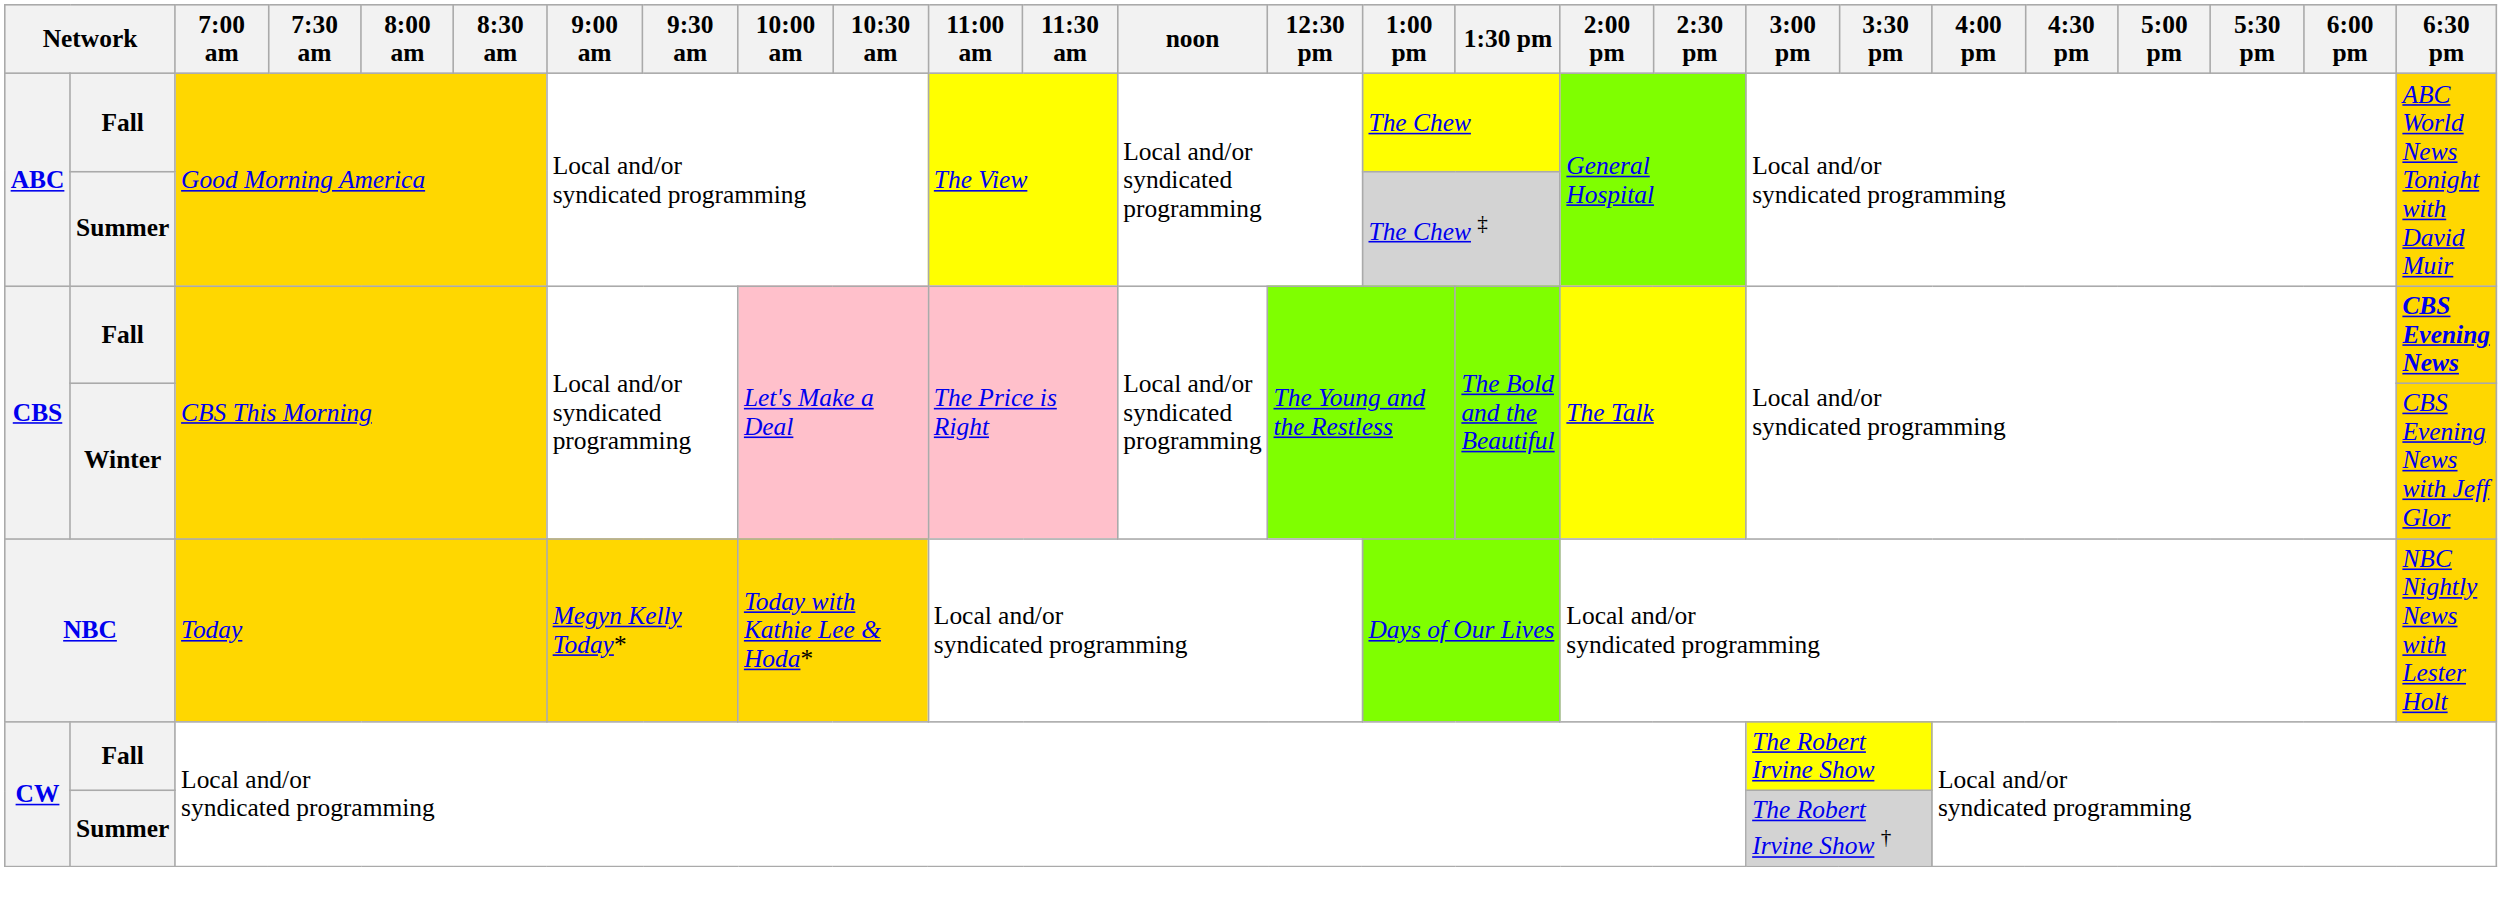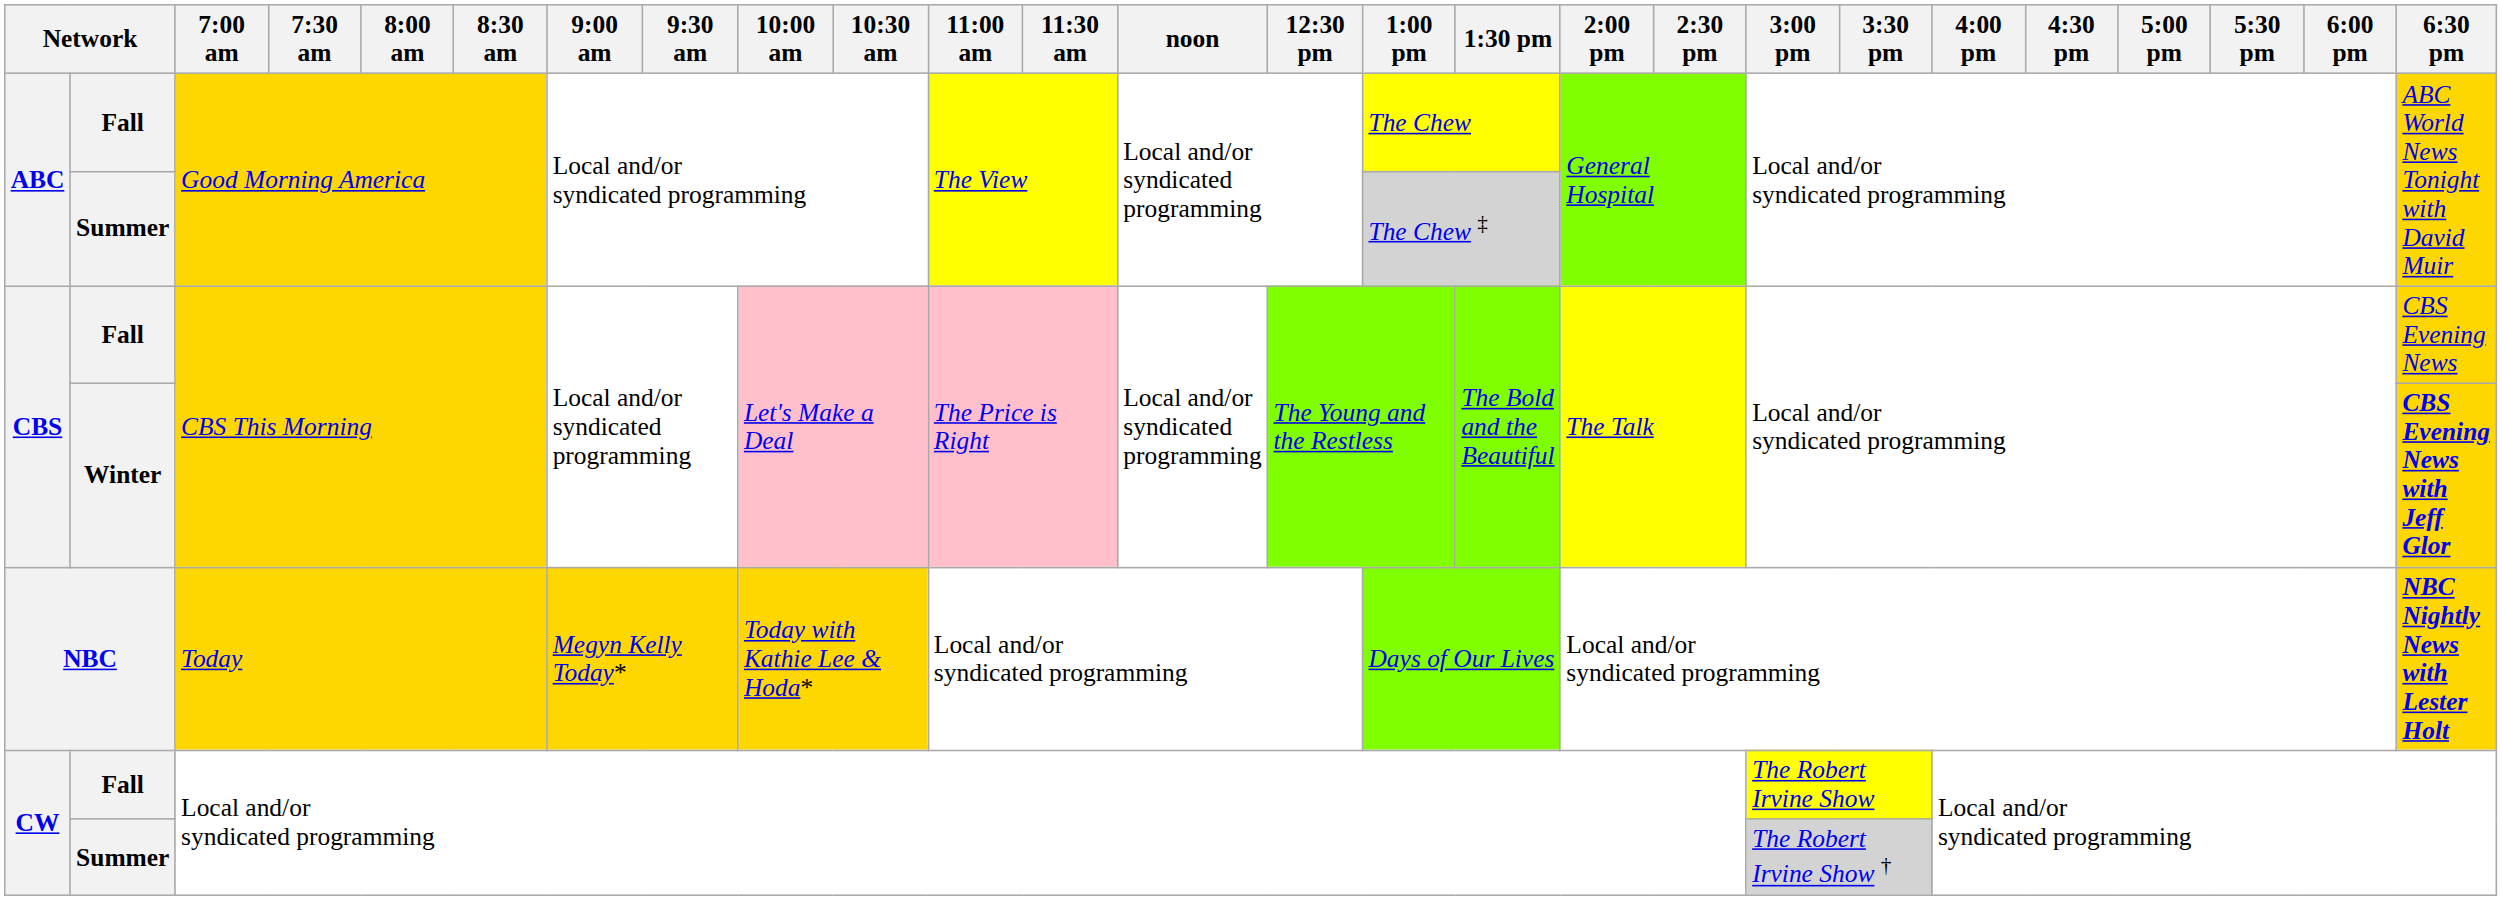(2446, 334) bold -> (2444, 334) normal
(2446, 460) normal -> (2446, 474) bold
(2440, 629) normal -> (2441, 658) bold
